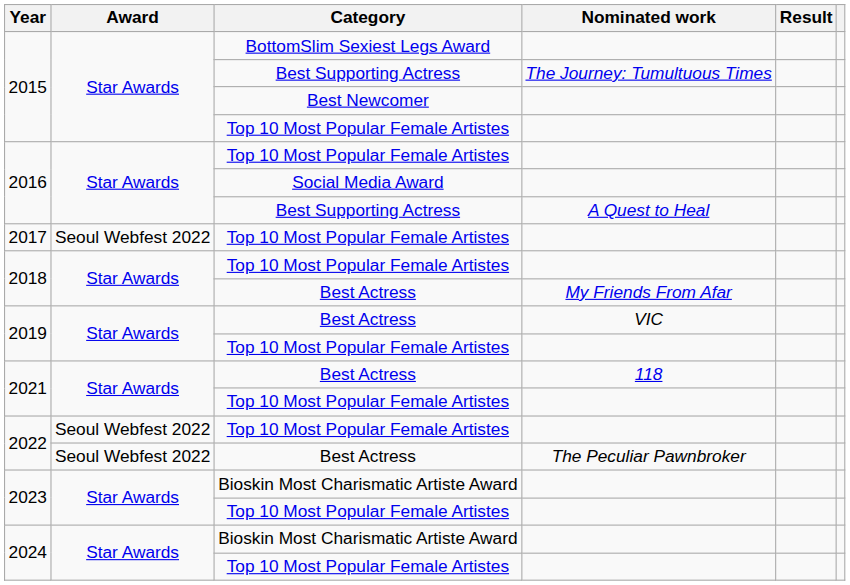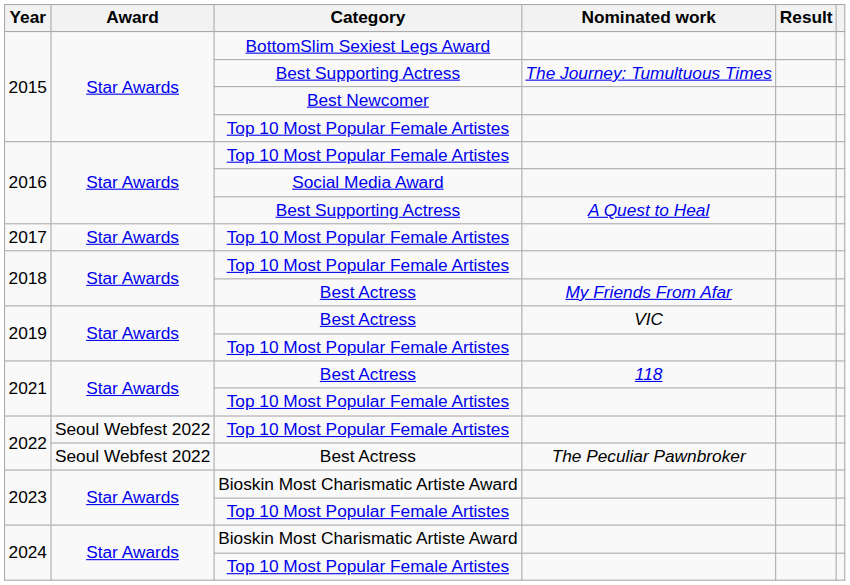(133, 237) Seoul Webfest 2022 -> (133, 237) Star Awards
